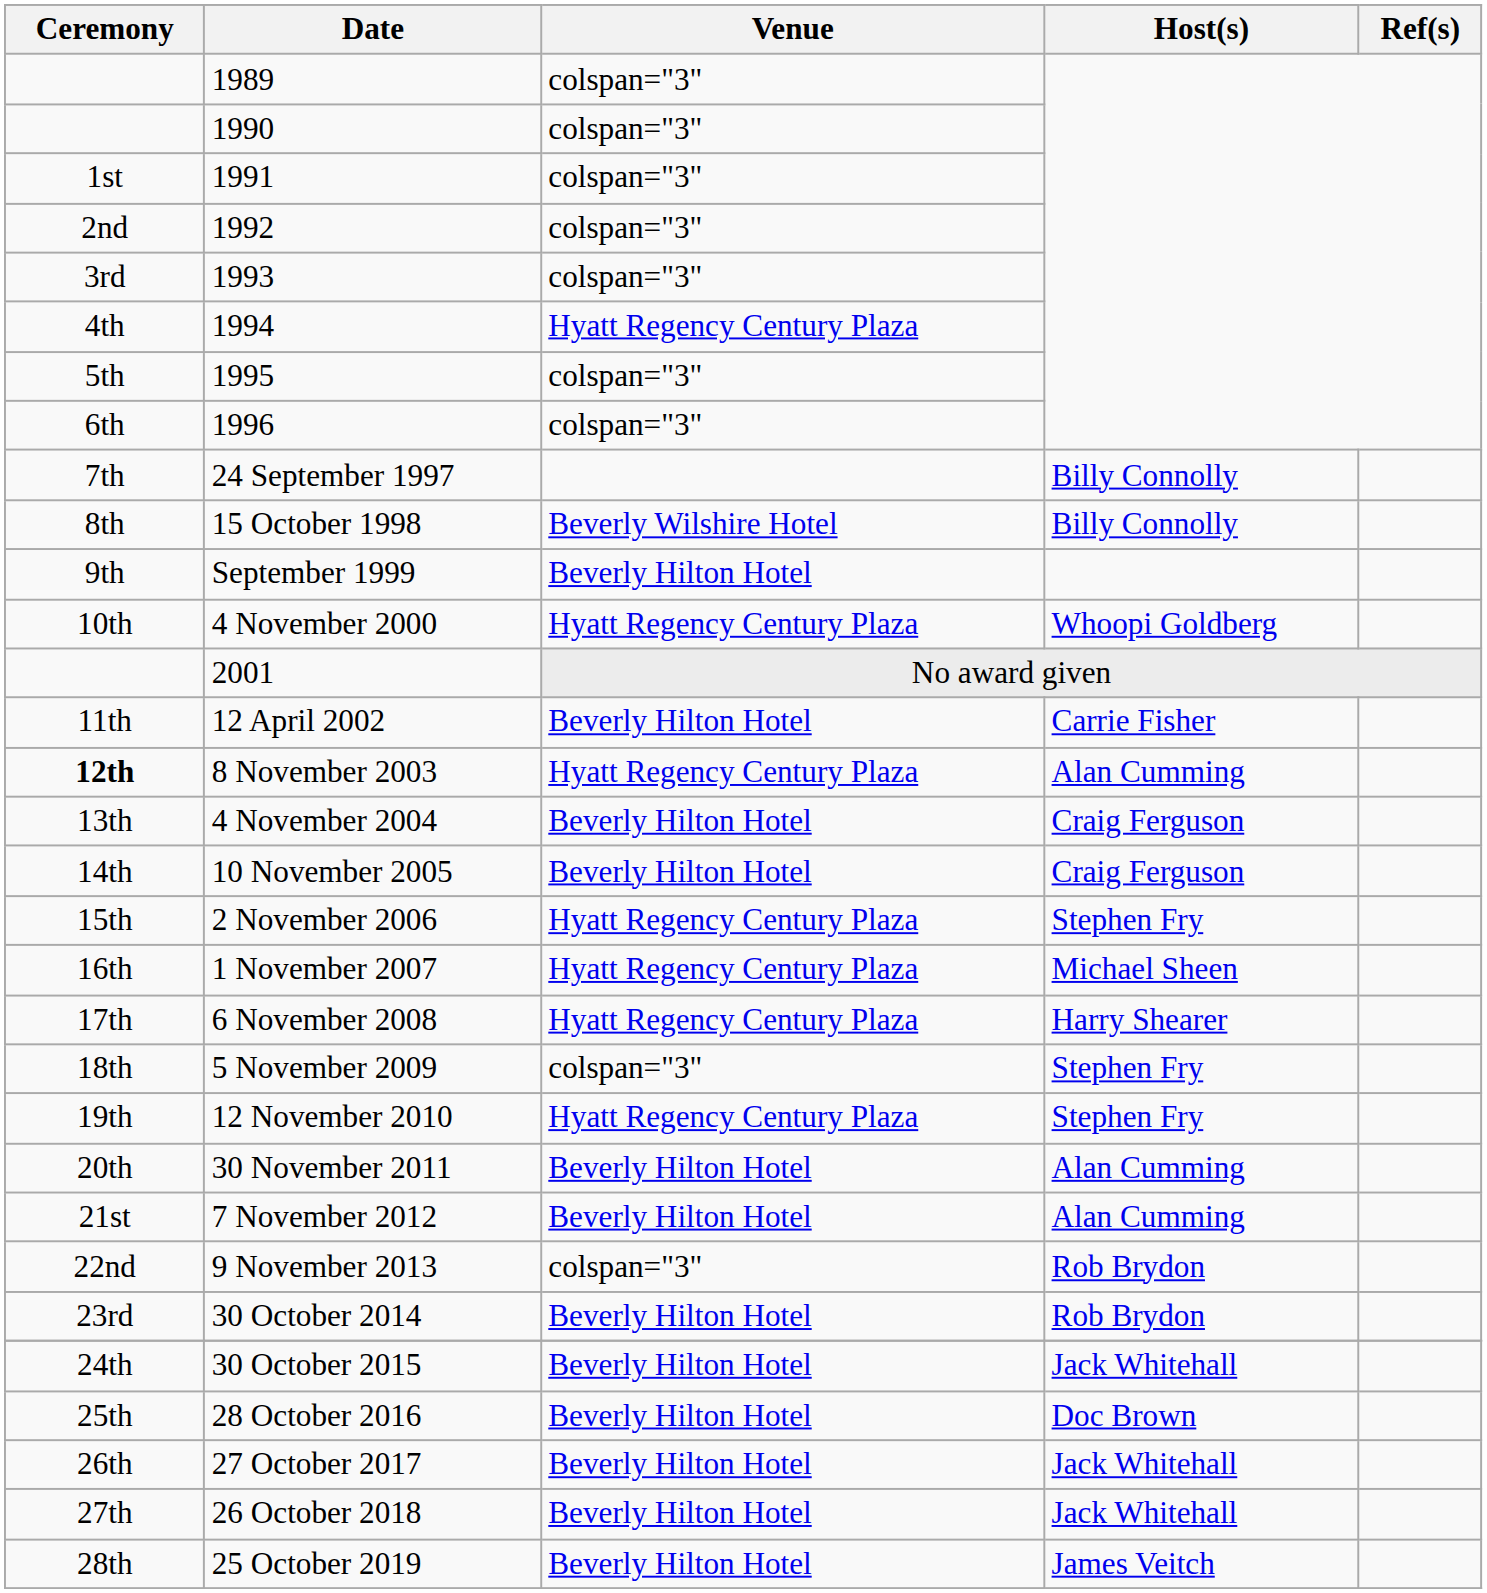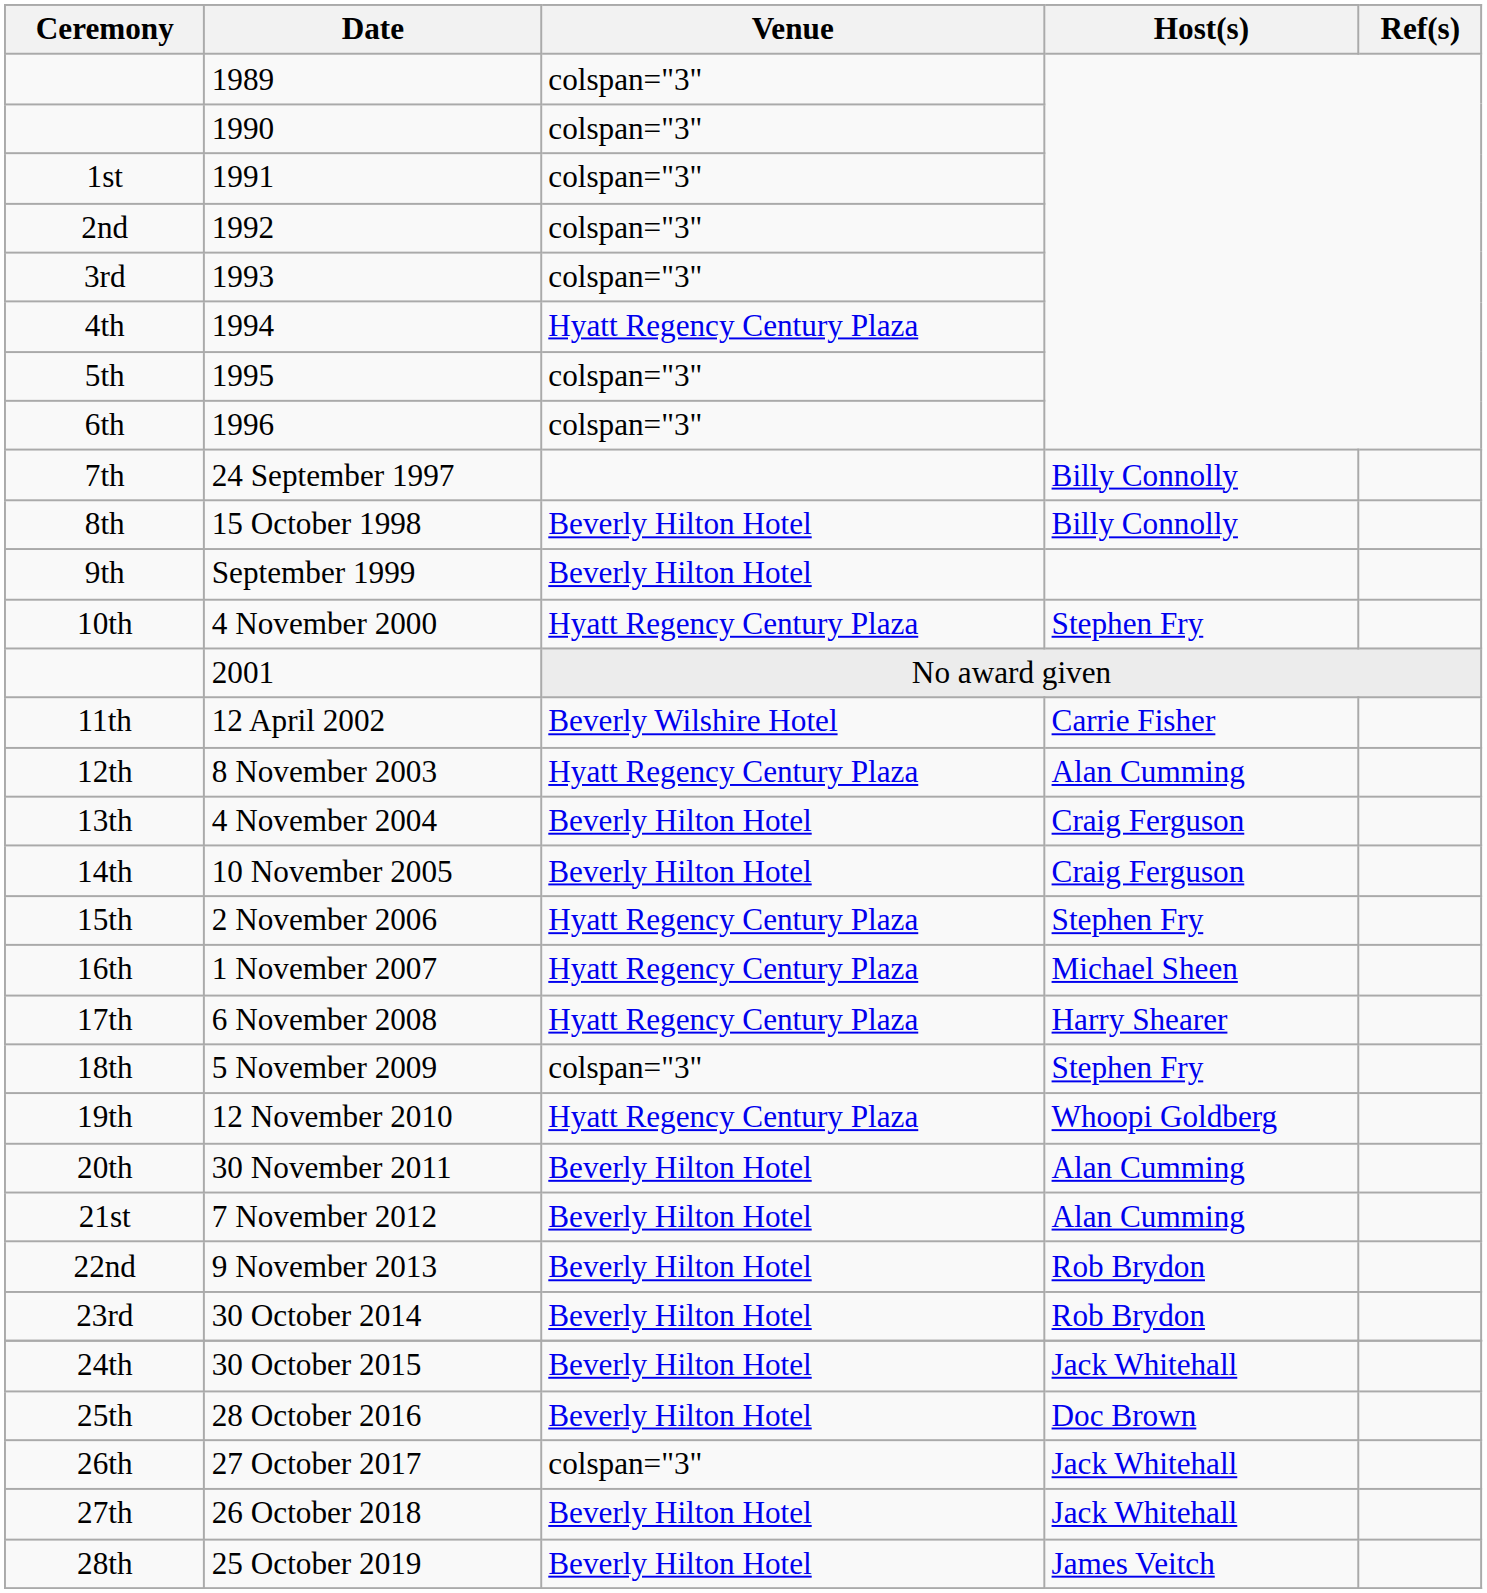(693, 524) Beverly Wilshire Hotel -> (680, 524) Beverly Hilton Hotel
(1164, 623) Whoopi Goldberg -> (1127, 623) Stephen Fry
(680, 721) Beverly Hilton Hotel -> (693, 721) Beverly Wilshire Hotel
(105, 771) bold -> (105, 771) normal
(1127, 1117) Stephen Fry -> (1164, 1117) Whoopi Goldberg
(625, 1266) colspan="3" -> (680, 1266) Beverly Hilton Hotel
(680, 1464) Beverly Hilton Hotel -> (625, 1464) colspan="3"
